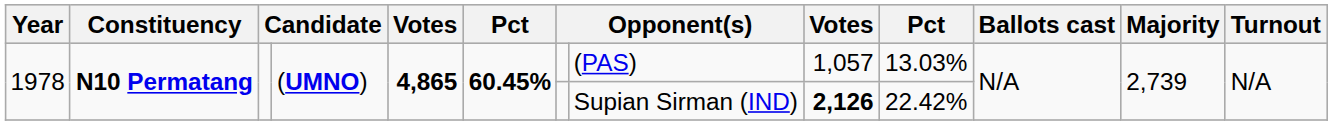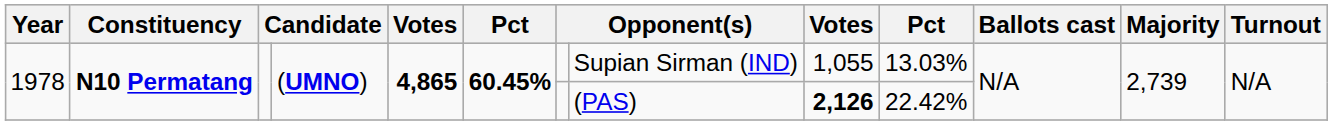(605, 63) (PAS) -> (686, 63) Supian Sirman (IND)
(843, 63) 1,057 -> (843, 63) 1,055
(686, 101) Supian Sirman (IND) -> (605, 101) (PAS)
